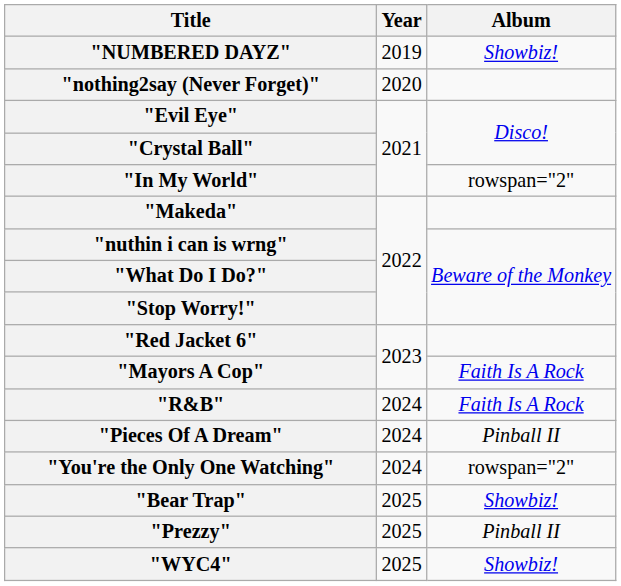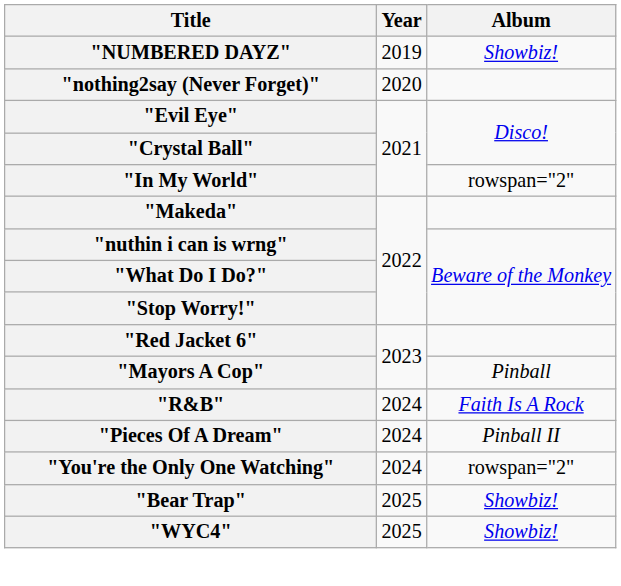(521, 372) Faith Is A Rock -> (521, 372) Pinball
- row: (191, 532)
